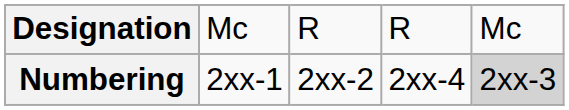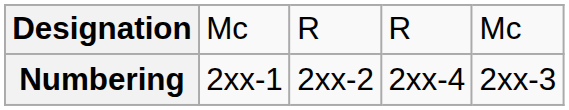(518, 79) lightgrey background -> (518, 79) no background
